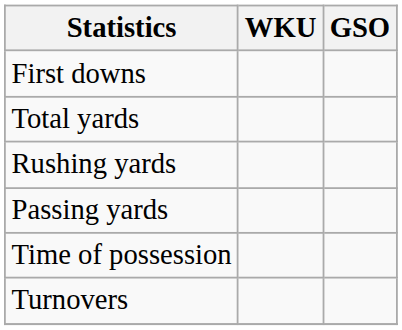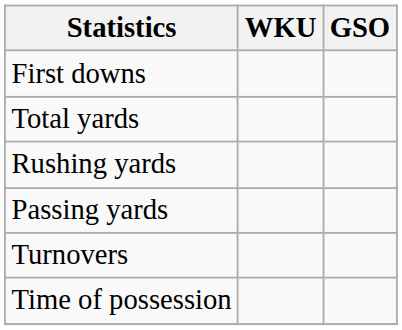rows swapped: (70, 300) <-> (122, 254)
